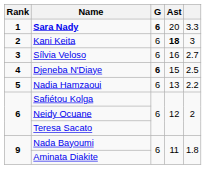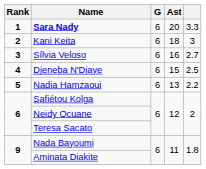(158, 27) bold -> (158, 27) normal
(174, 41) bold -> (174, 41) normal
(158, 70) bold -> (158, 70) normal
